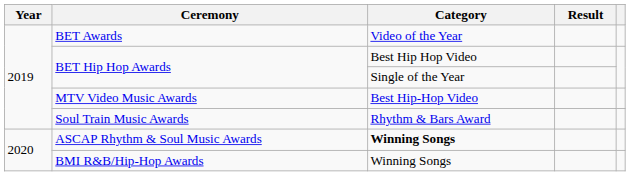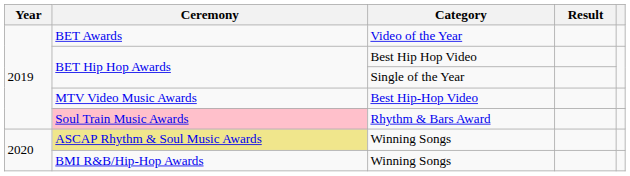(122, 118) no background -> (122, 118) pink background
(159, 139) no background -> (159, 139) khaki background
(413, 139) bold -> (411, 139) normal
